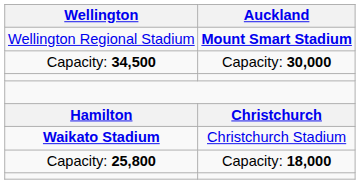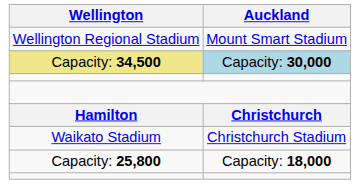(277, 39) bold -> (277, 39) normal
(101, 62) no background -> (106, 62) khaki background
(277, 62) no background -> (277, 62) lightblue background
(101, 138) bold -> (106, 138) normal
